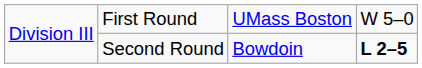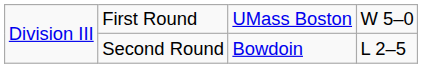(384, 48) bold -> (383, 48) normal
